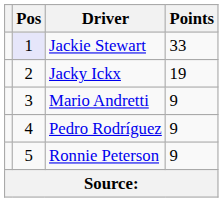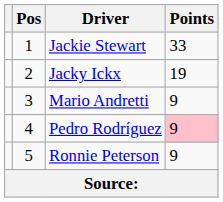(29, 46) lavender background -> (29, 46) no background
(174, 128) no background -> (174, 128) pink background
